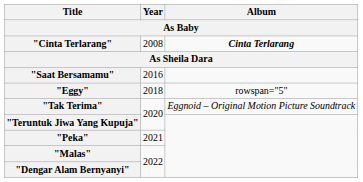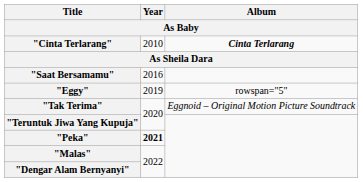(153, 43) 2008 -> (153, 43) 2010
(153, 91) 2018 -> (153, 91) 2019
(153, 138) normal -> (153, 138) bold
